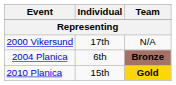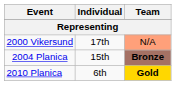(148, 42) no background -> (148, 42) lightsalmon background
(100, 57) 6th -> (100, 57) 15th
(100, 73) 15th -> (100, 73) 6th
